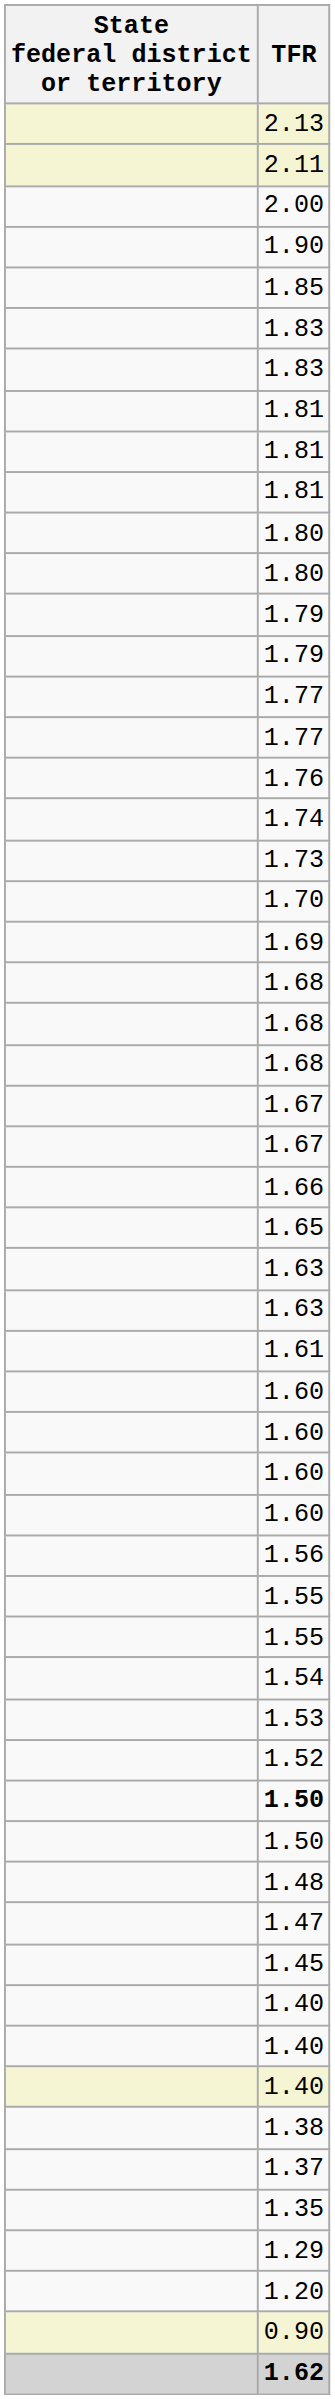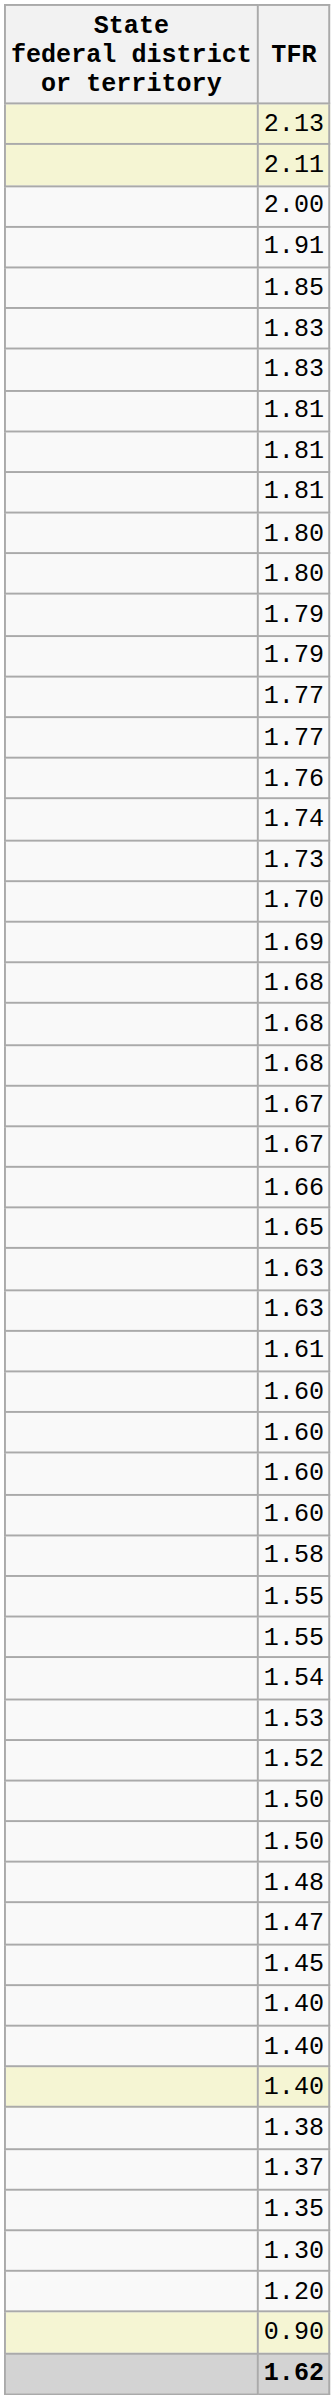(294, 247) 1.90 -> (294, 247) 1.91
(294, 1555) 1.56 -> (294, 1555) 1.58
(294, 1801) bold -> (294, 1801) normal
(294, 2251) 1.29 -> (294, 2251) 1.30
